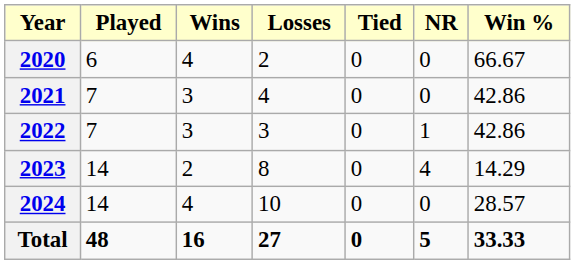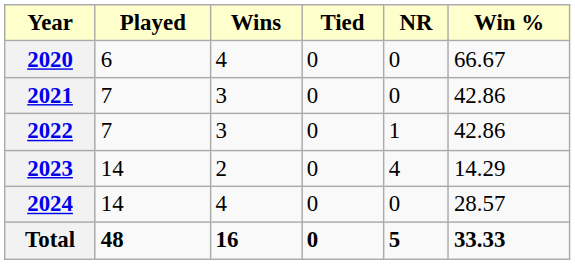- column: (299, 22)
